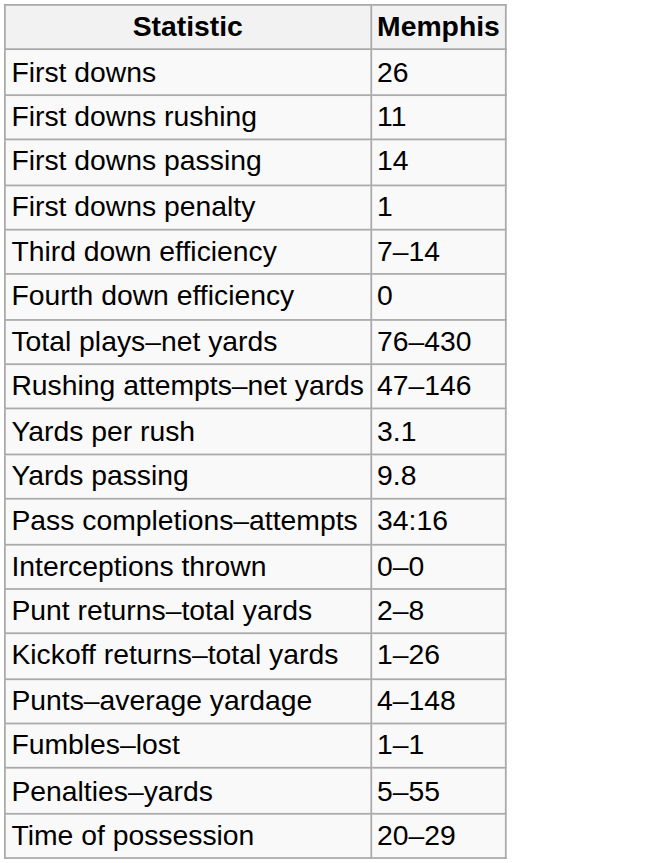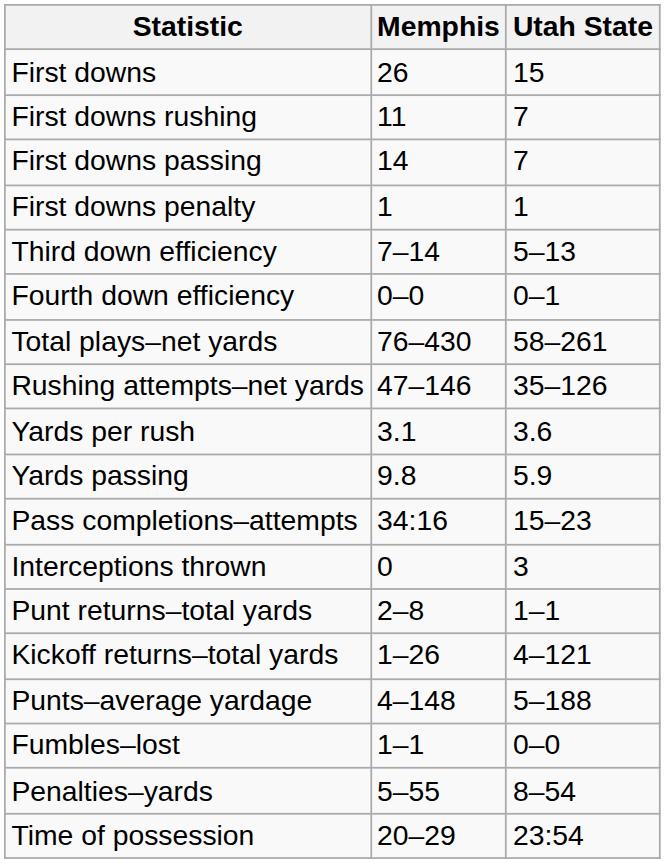+ column: (583, 26)
(385, 296) 0 -> (401, 296) 0–0
(401, 565) 0–0 -> (385, 565) 0
